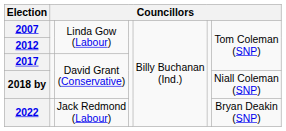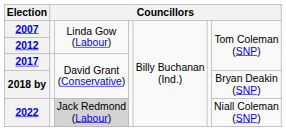(246, 84) Niall Coleman (SNP) -> (246, 84) Bryan Deakin (SNP)
(91, 112) no background -> (91, 112) lightgrey background
(246, 112) Bryan Deakin (SNP) -> (246, 112) Niall Coleman (SNP)
